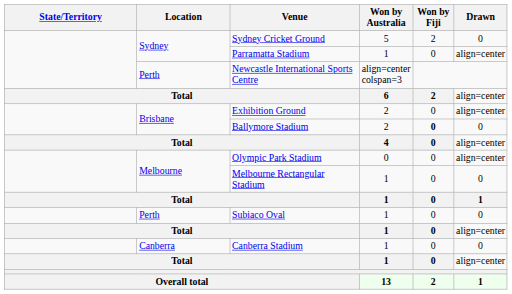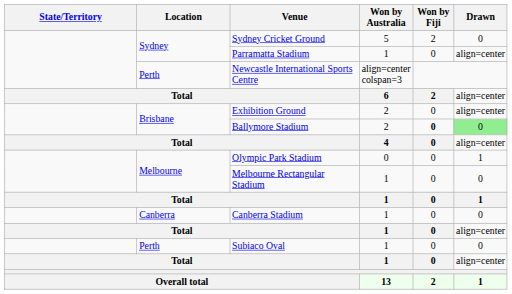(481, 127) no background -> (481, 127) lightgreen background
(481, 158) align=center -> (481, 158) 1
rows swapped: (259, 215) <-> (267, 246)
